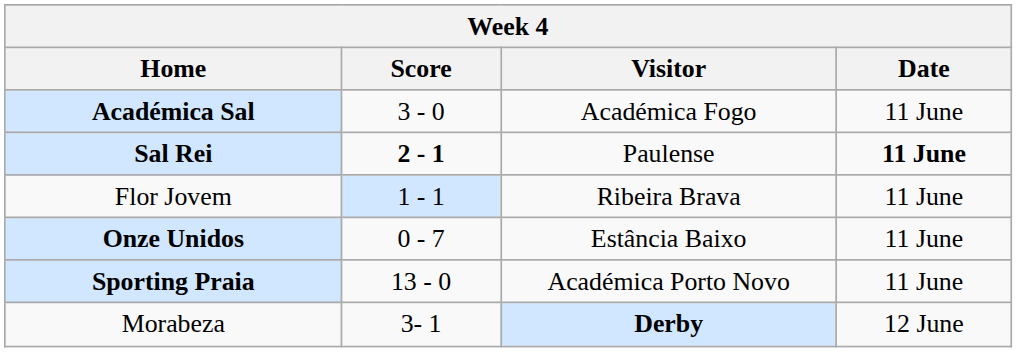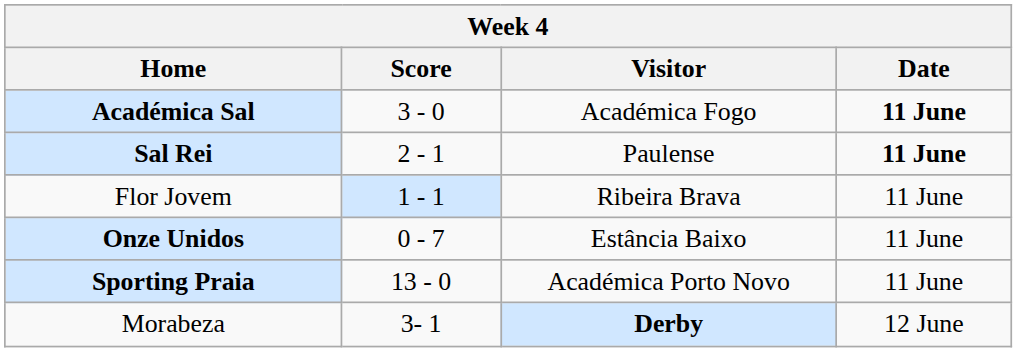(924, 111) normal -> (924, 111) bold
(421, 153) bold -> (421, 153) normal
